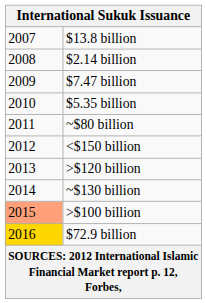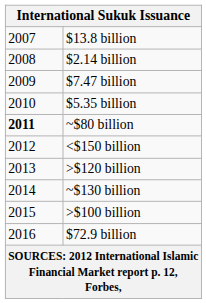(22, 125) normal -> (22, 125) bold
(22, 212) lightsalmon background -> (22, 212) no background
(22, 234) gold background -> (22, 234) no background
